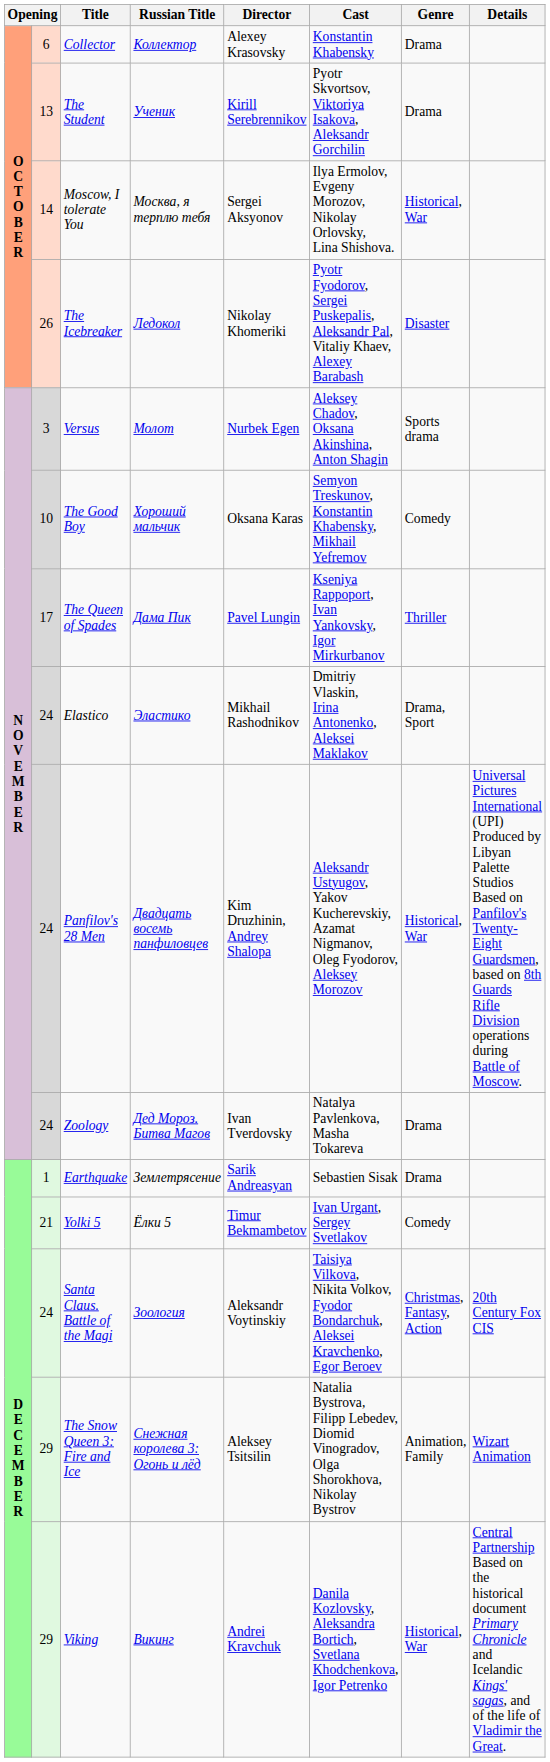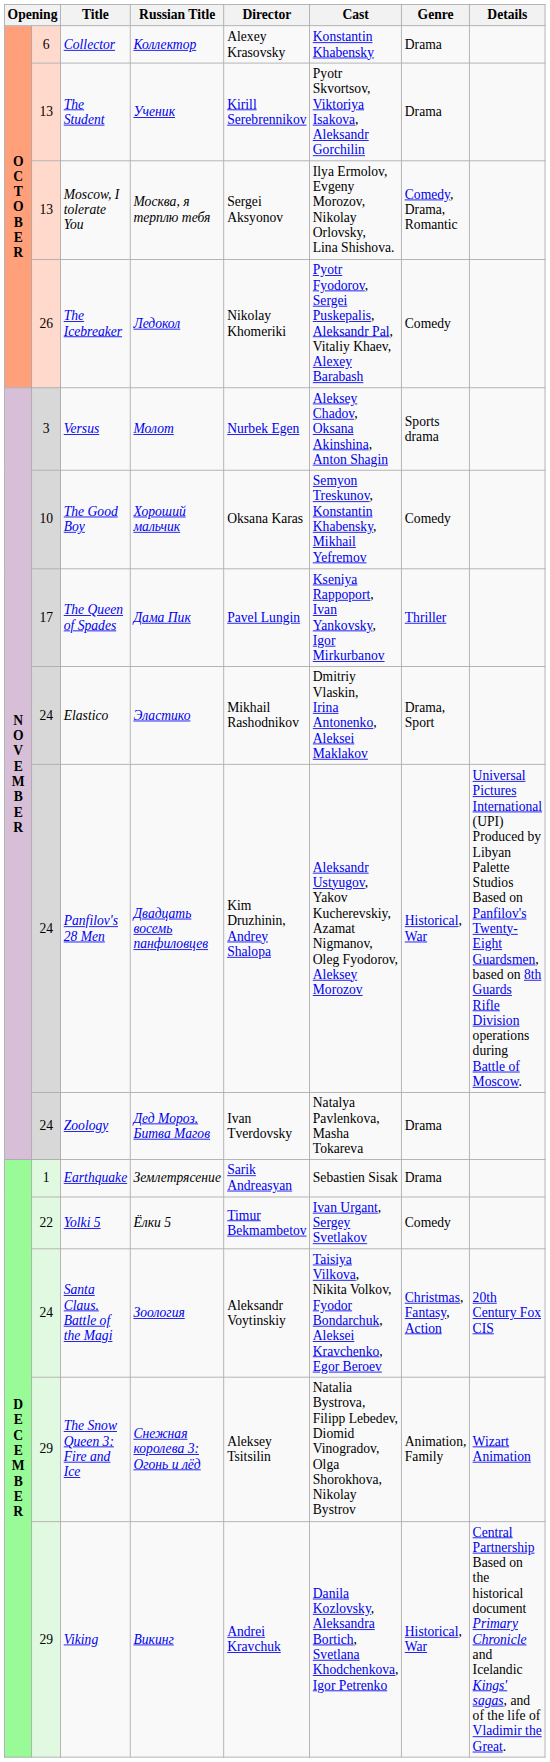(46, 210) 14 -> (46, 210) 13
(433, 210) Historical, War -> (431, 210) Comedy, Drama, Romantic
(427, 323) Disaster -> (428, 323) Comedy
(46, 1222) 21 -> (46, 1222) 22
